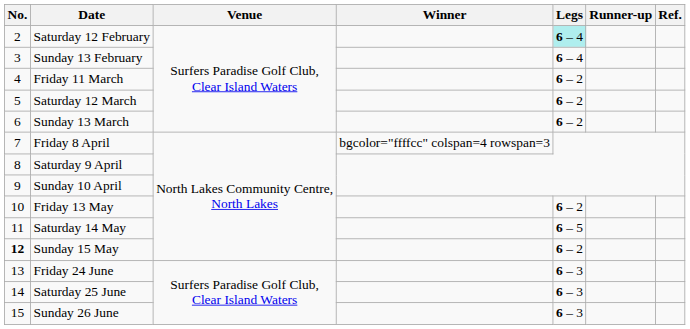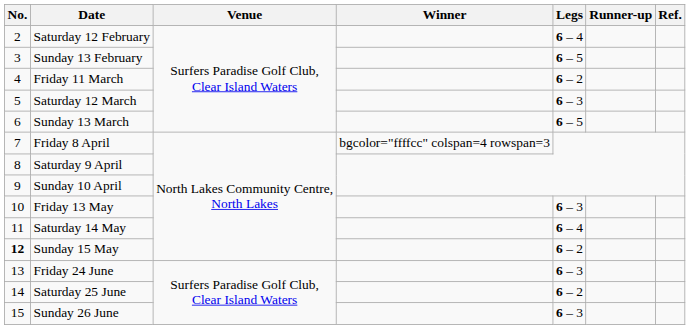(570, 36) paleturquoise background -> (570, 36) no background
(570, 57) 6 – 4 -> (570, 57) 6 – 5
(570, 100) 6 – 2 -> (570, 100) 6 – 3
(570, 121) 6 – 2 -> (570, 121) 6 – 5
(570, 206) 6 – 2 -> (570, 206) 6 – 3
(570, 228) 6 – 5 -> (570, 228) 6 – 4
(570, 292) 6 – 3 -> (570, 292) 6 – 2
